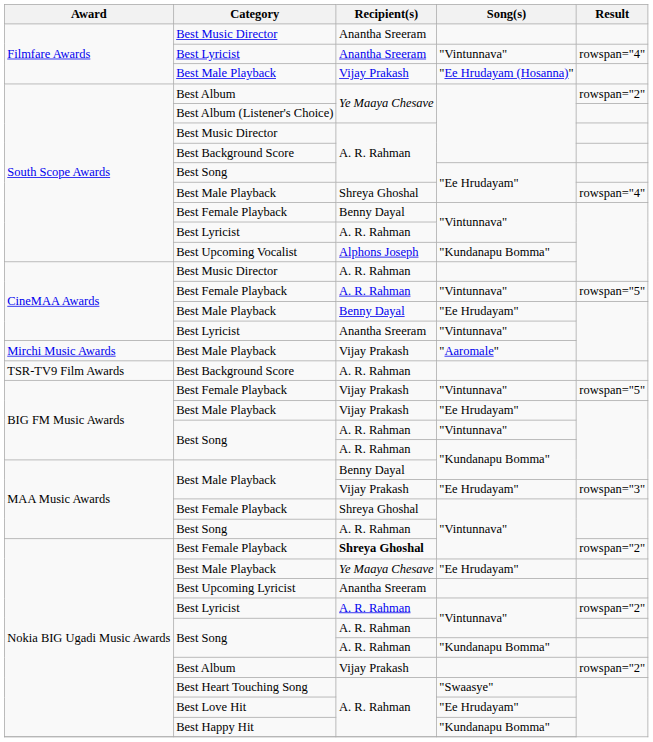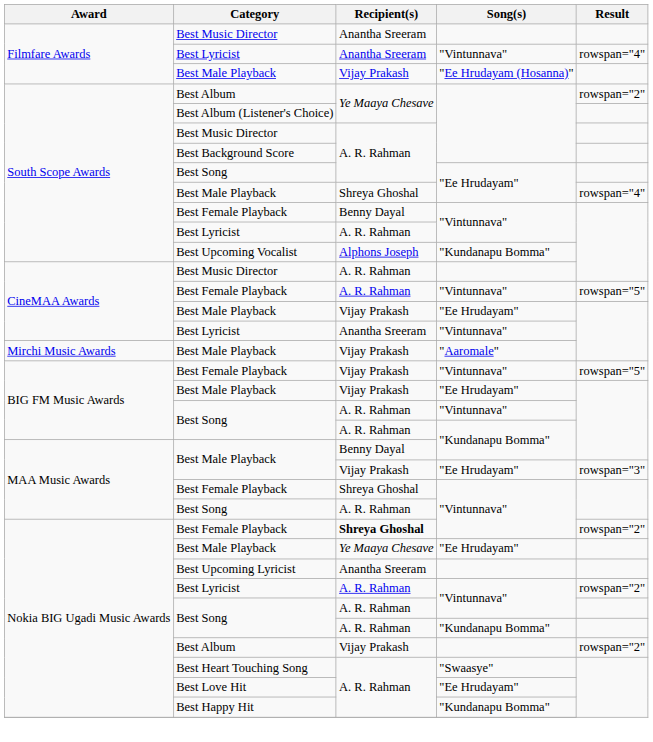(372, 311) Benny Dayal -> (374, 311) Vijay Prakash
- row: (66, 370)
